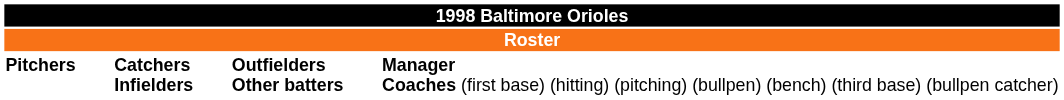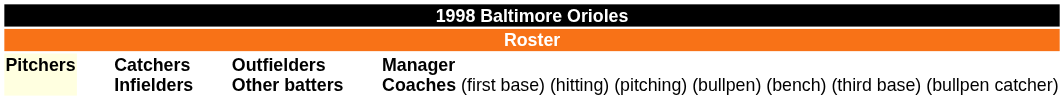(41, 65) no background -> (41, 65) lightyellow background
